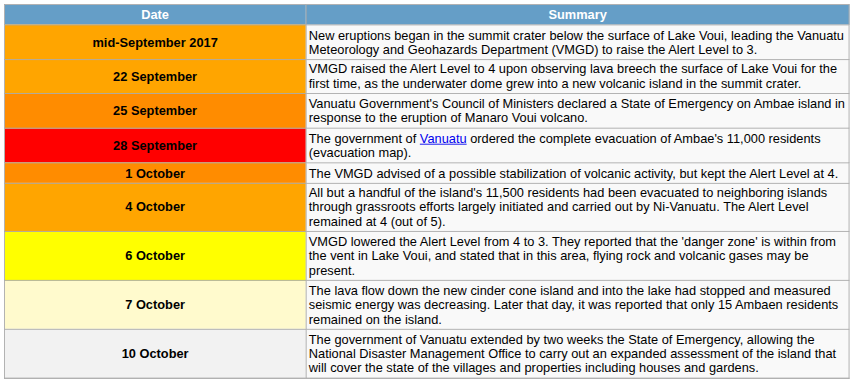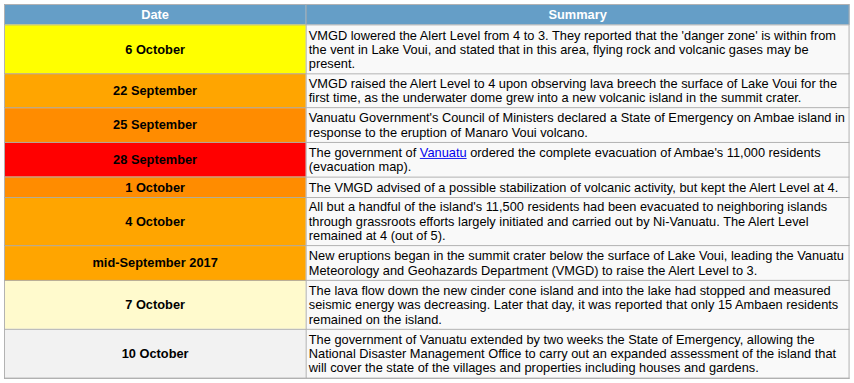rows swapped: (155, 42) <-> (155, 256)
